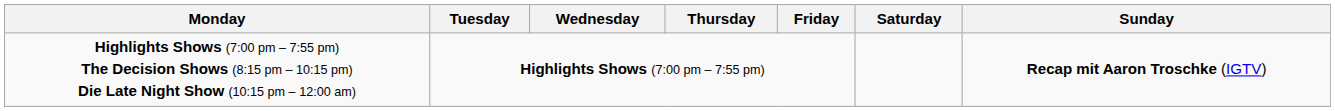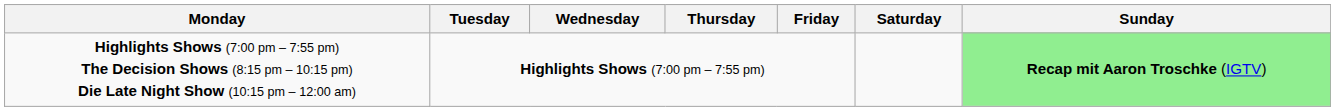(1147, 70) no background -> (1147, 70) lightgreen background
